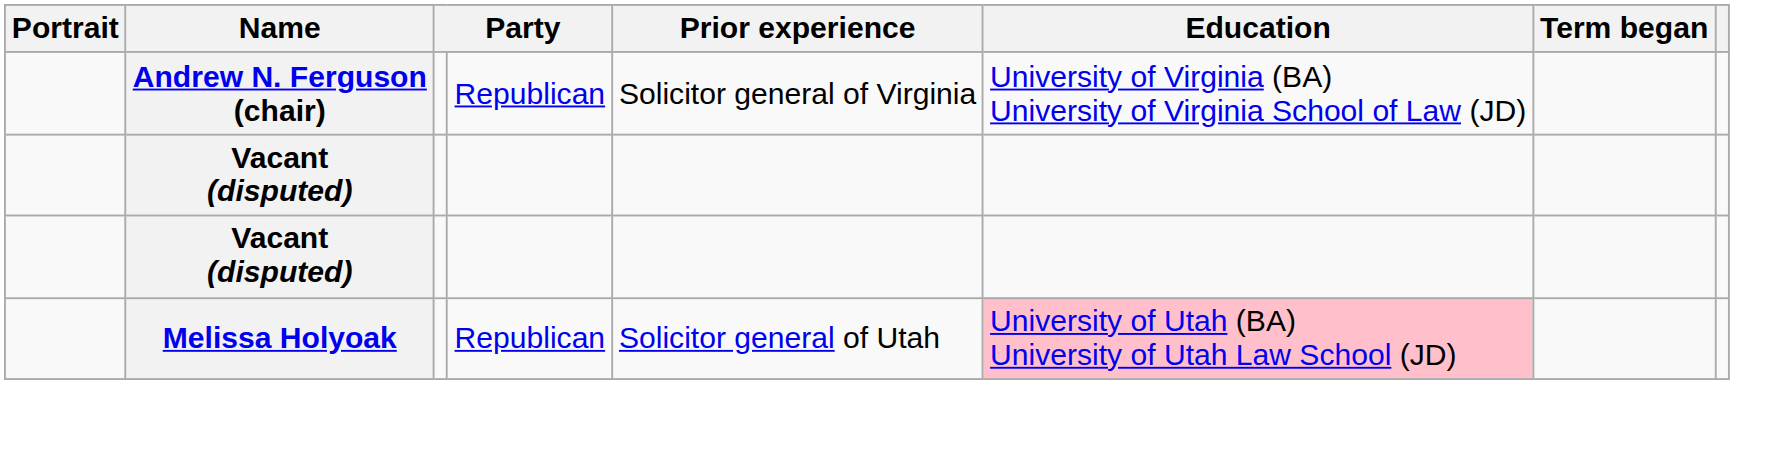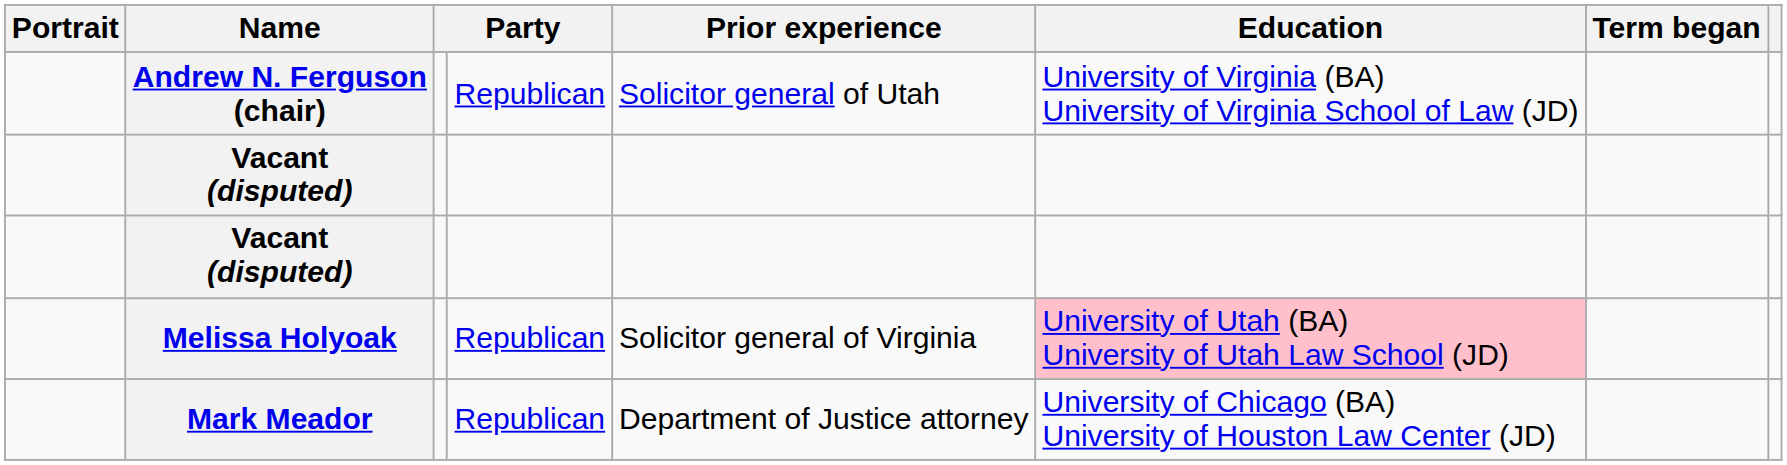(798, 92) Solicitor general of Virginia -> (779, 92) Solicitor general of Utah
(779, 337) Solicitor general of Utah -> (798, 337) Solicitor general of Virginia
+ row: (280, 419)
